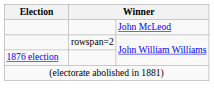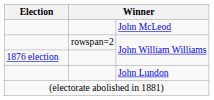+ row: (37, 73)
